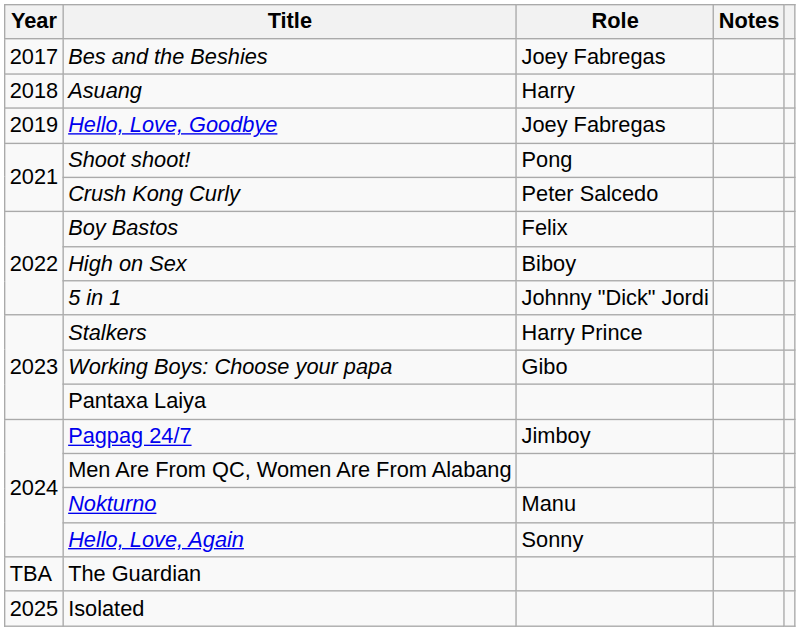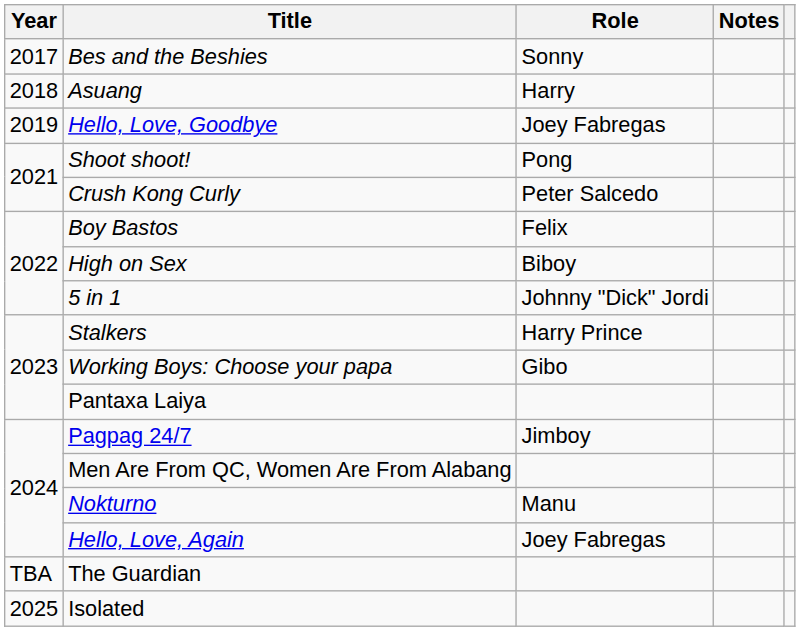(594, 56) Joey Fabregas -> (552, 56) Sonny
(552, 539) Sonny -> (594, 539) Joey Fabregas
